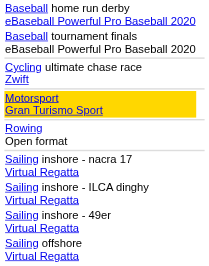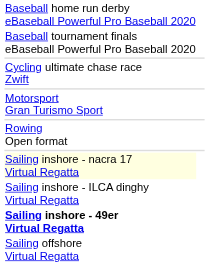(54, 104) gold background -> (54, 104) no background
(69, 166) no background -> (69, 166) lightyellow background
(58, 222) normal -> (62, 222) bold
